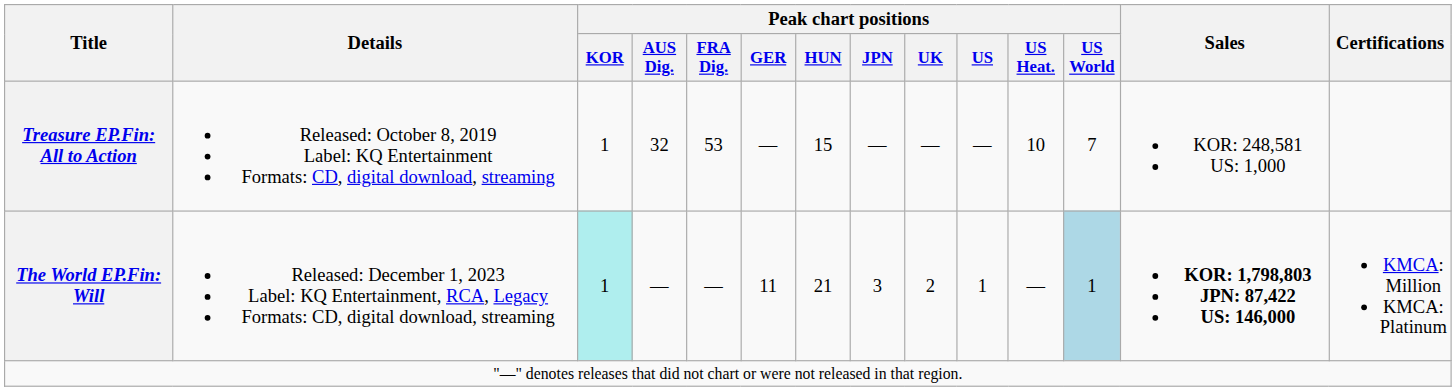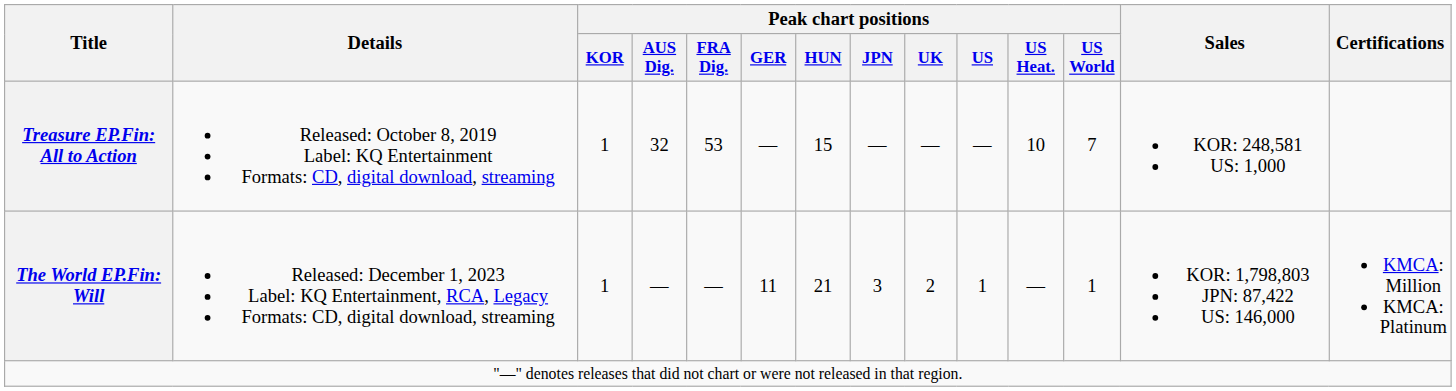(605, 285) paleturquoise background -> (605, 285) no background
(1092, 285) lightblue background -> (1092, 285) no background
(1225, 296) bold -> (1225, 296) normal
